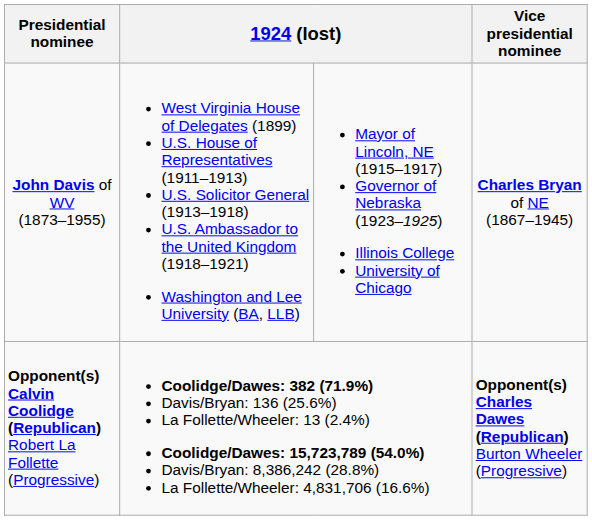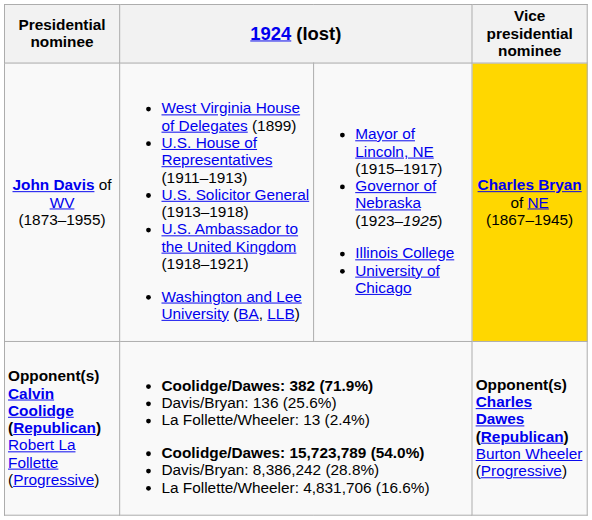(530, 202) no background -> (530, 202) gold background
